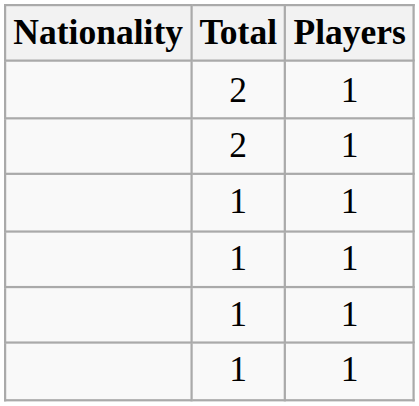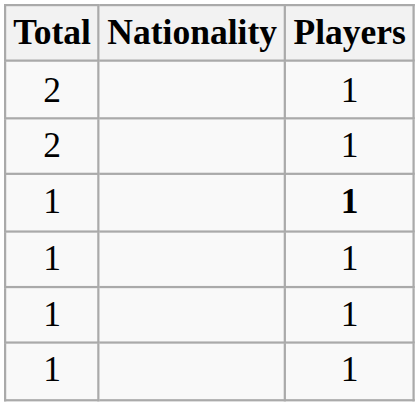columns swapped: (98, 32) <-> (238, 32)
(350, 201) normal -> (350, 201) bold
